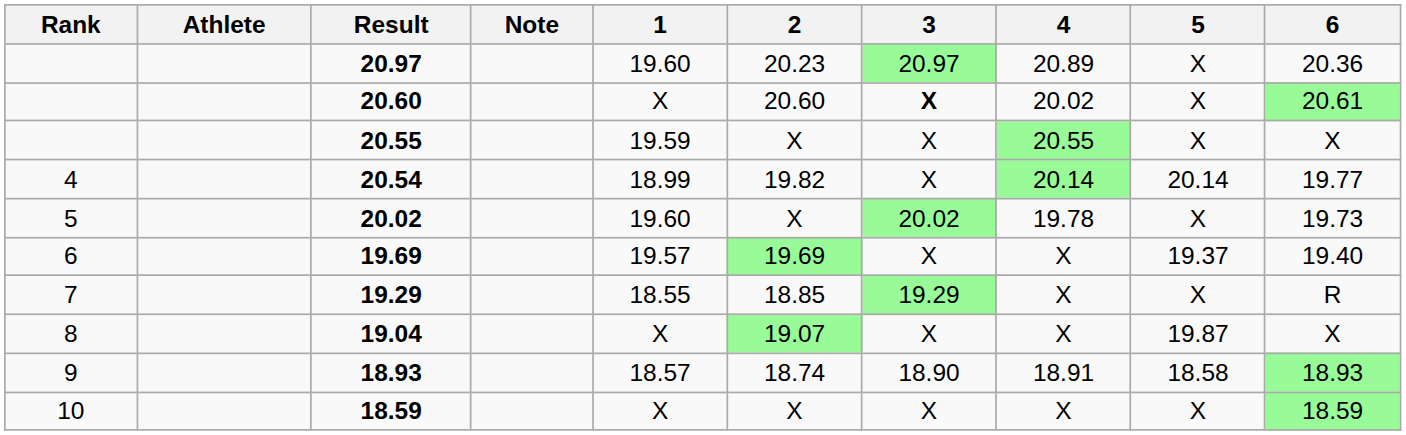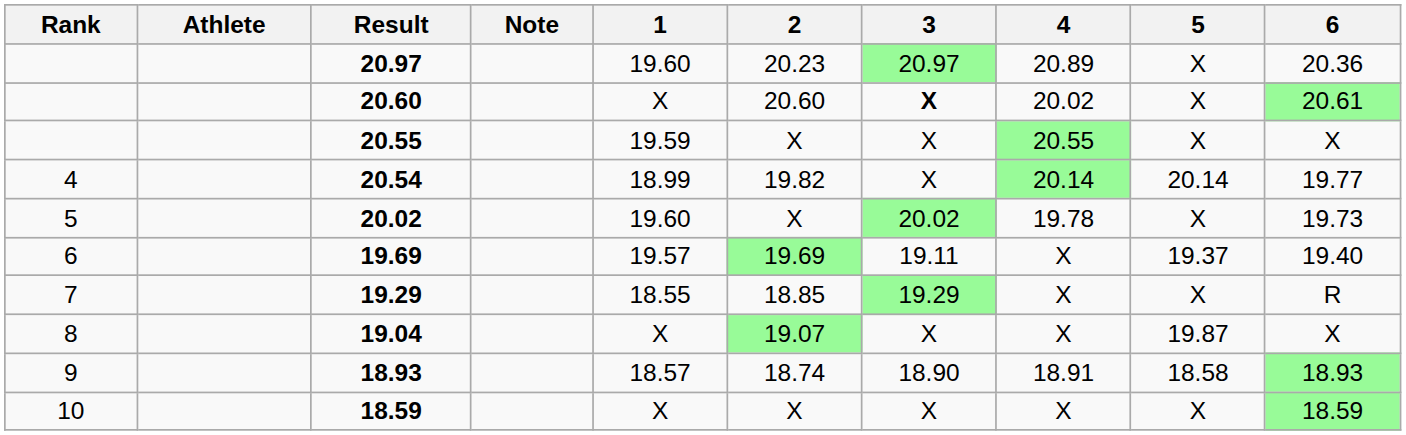(929, 257) X -> (929, 257) 19.11
